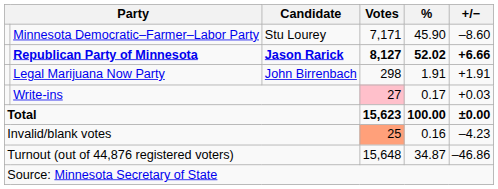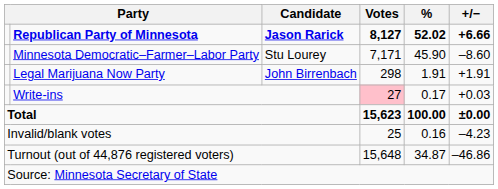rows swapped: (105, 54) <-> (136, 34)
(394, 134) lightsalmon background -> (394, 134) no background
